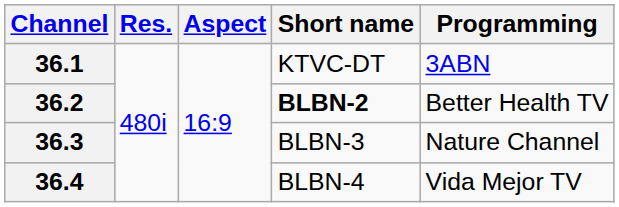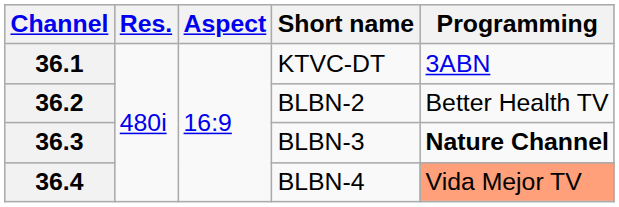(323, 102) bold -> (321, 102) normal
(512, 142) normal -> (517, 142) bold
(504, 181) no background -> (504, 181) lightsalmon background
